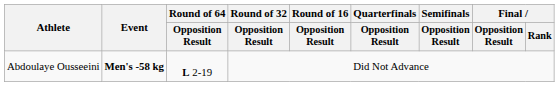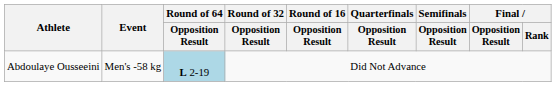(134, 66) bold -> (133, 66) normal
(197, 73) no background -> (194, 73) lightblue background
